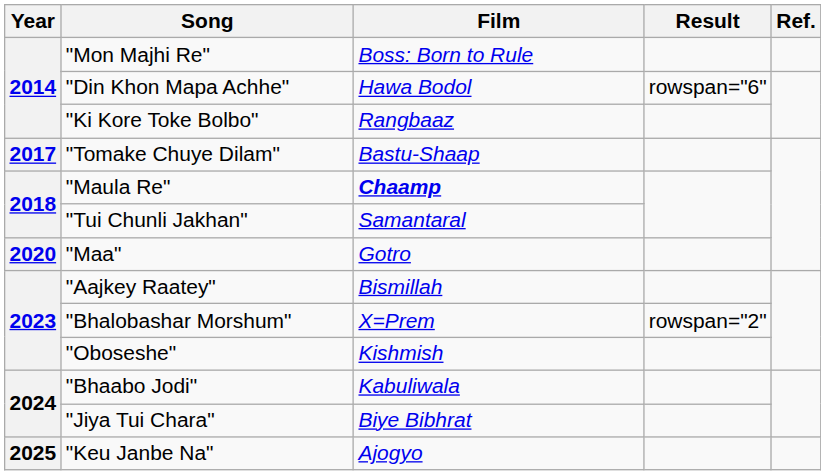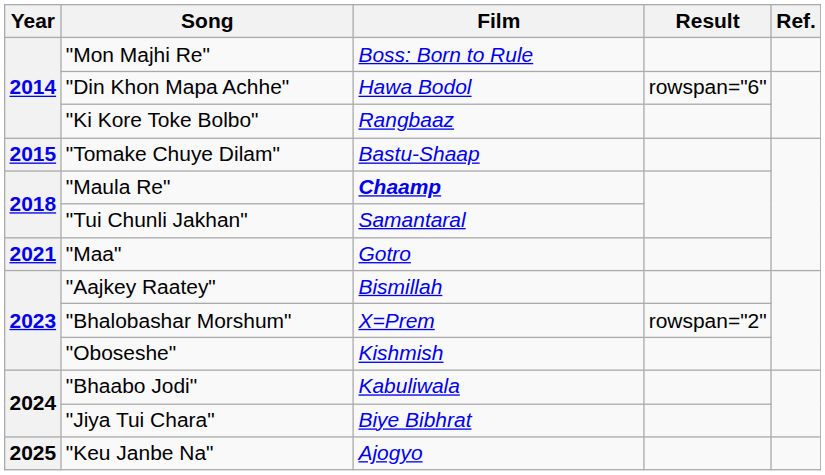(33, 154) 2017 -> (33, 154) 2015
(33, 253) 2020 -> (33, 253) 2021
